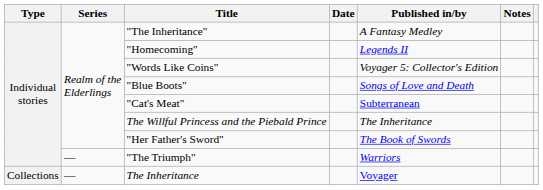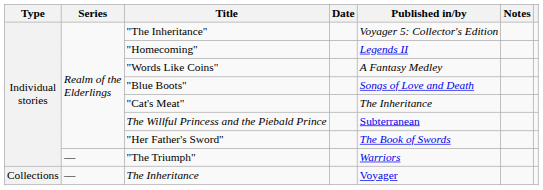(401, 31) A Fantasy Medley -> (429, 31) Voyager 5: Collector's Edition
(429, 67) Voyager 5: Collector's Edition -> (401, 67) A Fantasy Medley
(390, 103) Subterranean -> (396, 103) The Inheritance
(396, 121) The Inheritance -> (390, 121) Subterranean
